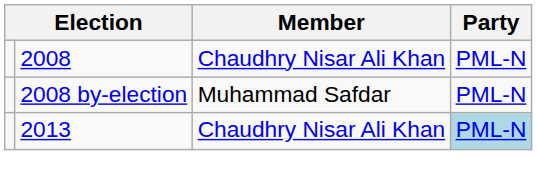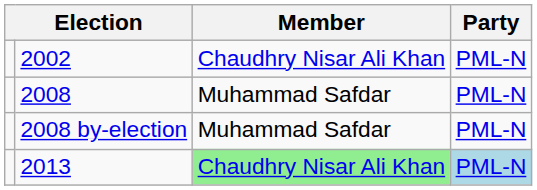+ row: (46, 58)
(321, 58) Chaudhry Nisar Ali Khan -> (294, 94) Muhammad Safdar
(321, 130) no background -> (321, 166) lightgreen background
